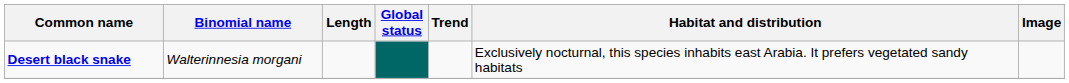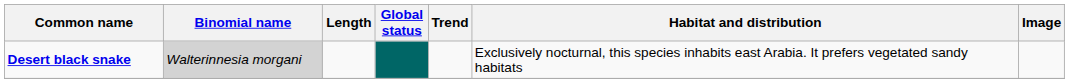(234, 59) no background -> (234, 59) lightgrey background
